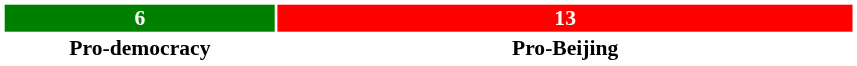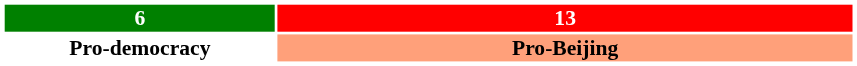(565, 47) no background -> (565, 47) lightsalmon background
